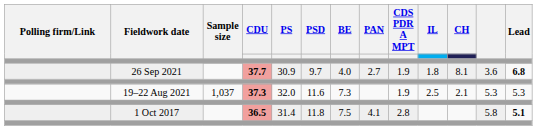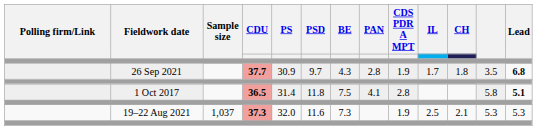(345, 72) 4.0 -> (345, 72) 4.3
(374, 72) 2.7 -> (374, 72) 2.8
(432, 72) 1.8 -> (432, 72) 1.7
(462, 72) 8.1 -> (462, 72) 1.8
(491, 72) 3.6 -> (491, 72) 3.5
rows swapped: (157, 92) <-> (157, 113)
